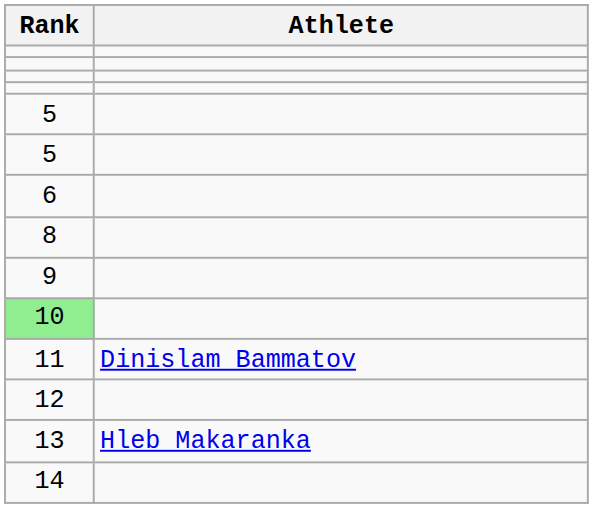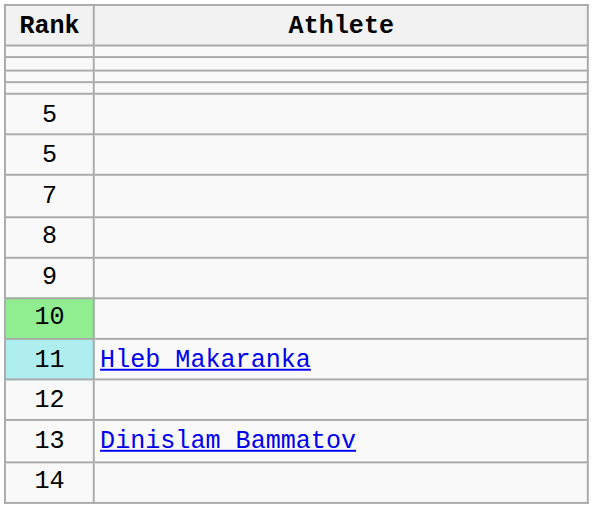(50, 196) 6 -> (50, 196) 7
(50, 359) no background -> (50, 359) paleturquoise background
(228, 359) Dinislam Bammatov -> (205, 359) Hleb Makaranka
(205, 441) Hleb Makaranka -> (228, 441) Dinislam Bammatov
